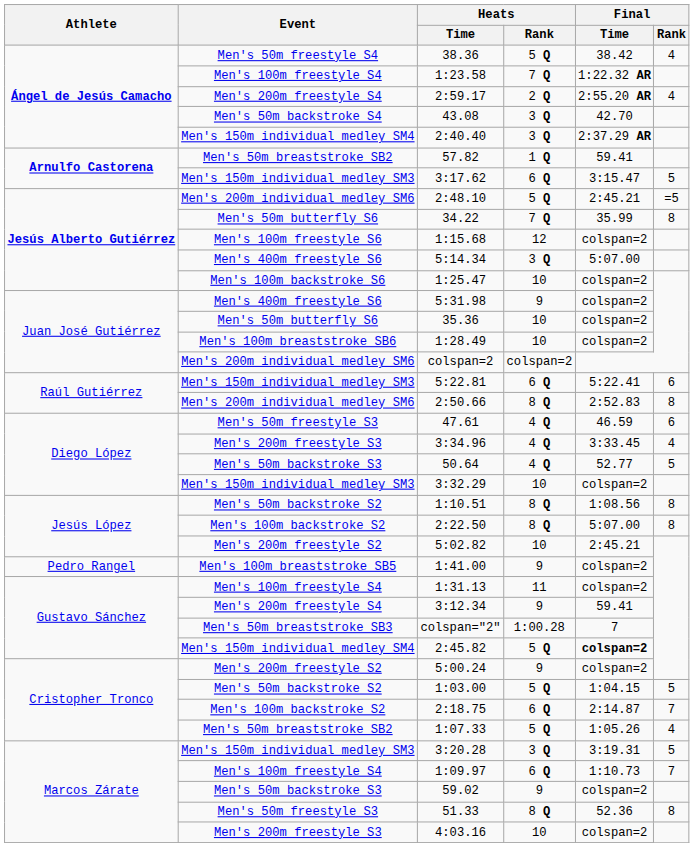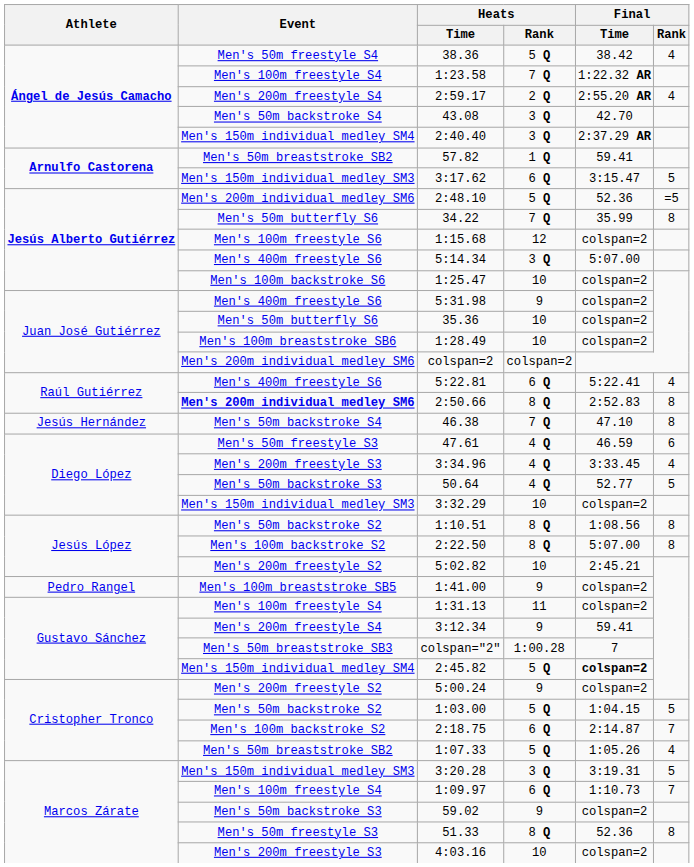(615, 198) 2:45.21 -> (615, 198) 52.36
(298, 382) Men's 150m individual medley SM3 -> (298, 382) Men's 400m freestyle S6
(671, 382) 6 -> (671, 382) 4
(298, 403) normal -> (298, 403) bold
+ row: (461, 423)
